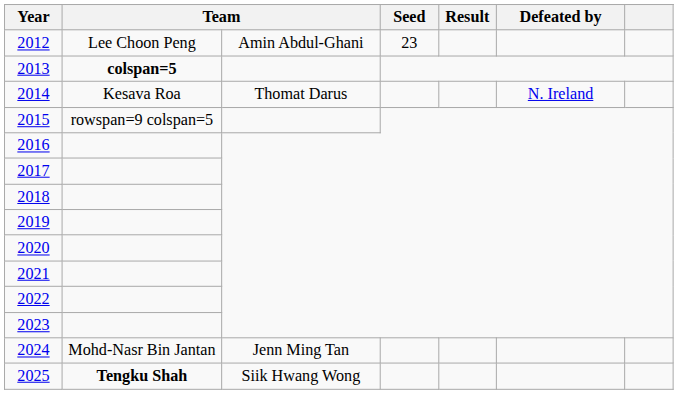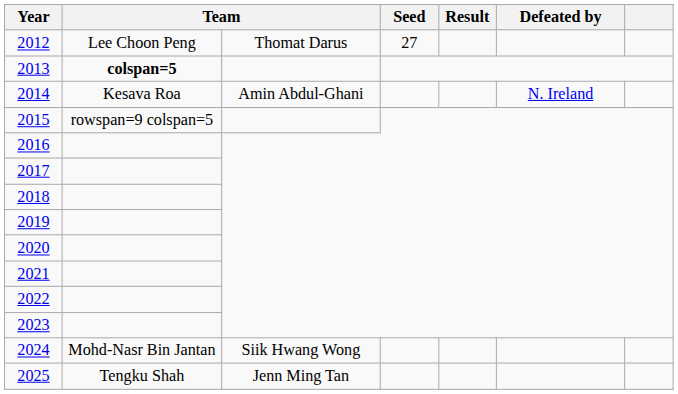(301, 42) Amin Abdul-Ghani -> (301, 42) Thomat Darus
(409, 42) 23 -> (409, 42) 27
(301, 94) Thomat Darus -> (301, 94) Amin Abdul-Ghani
(301, 350) Jenn Ming Tan -> (301, 350) Siik Hwang Wong
(142, 376) bold -> (142, 376) normal
(301, 376) Siik Hwang Wong -> (301, 376) Jenn Ming Tan
